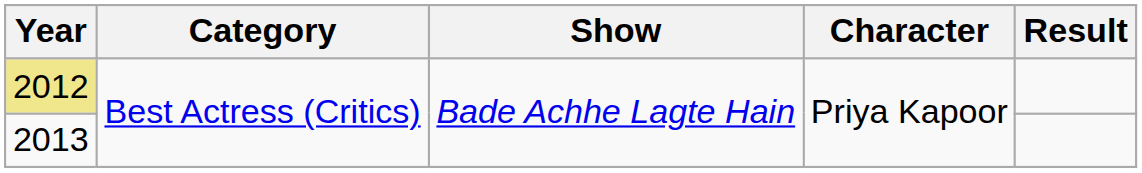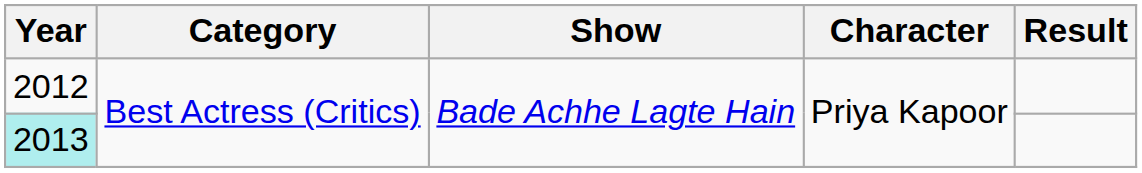(51, 85) khaki background -> (51, 85) no background
(51, 139) no background -> (51, 139) paleturquoise background
